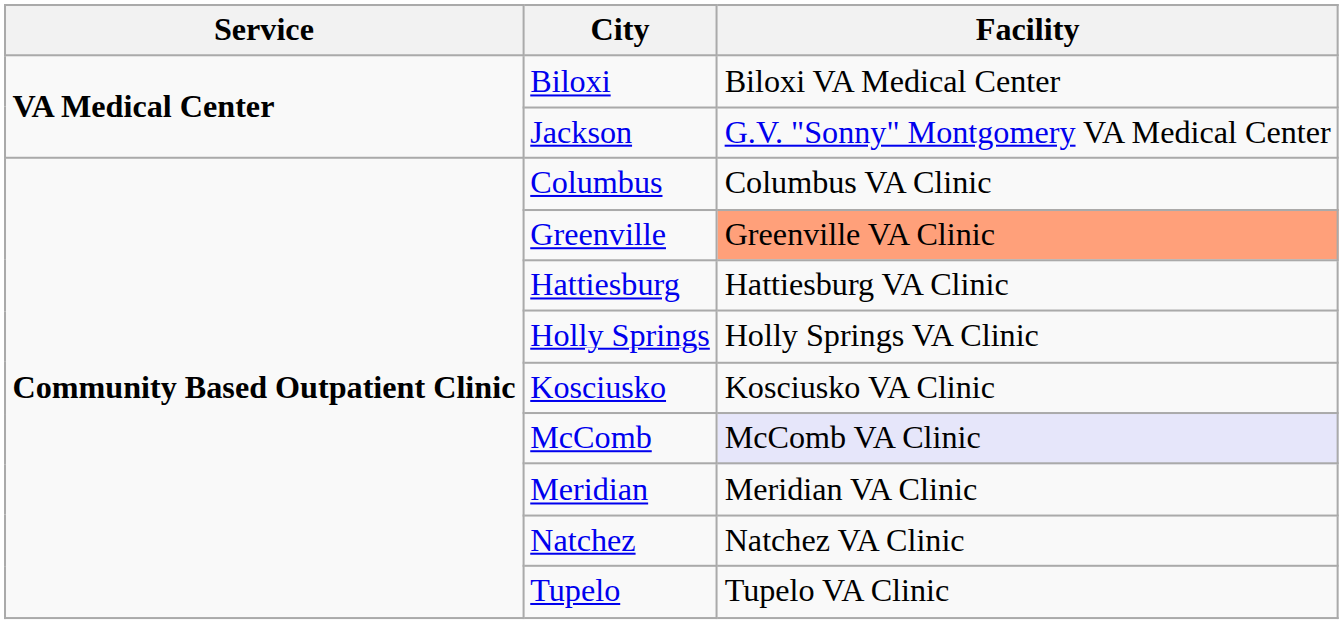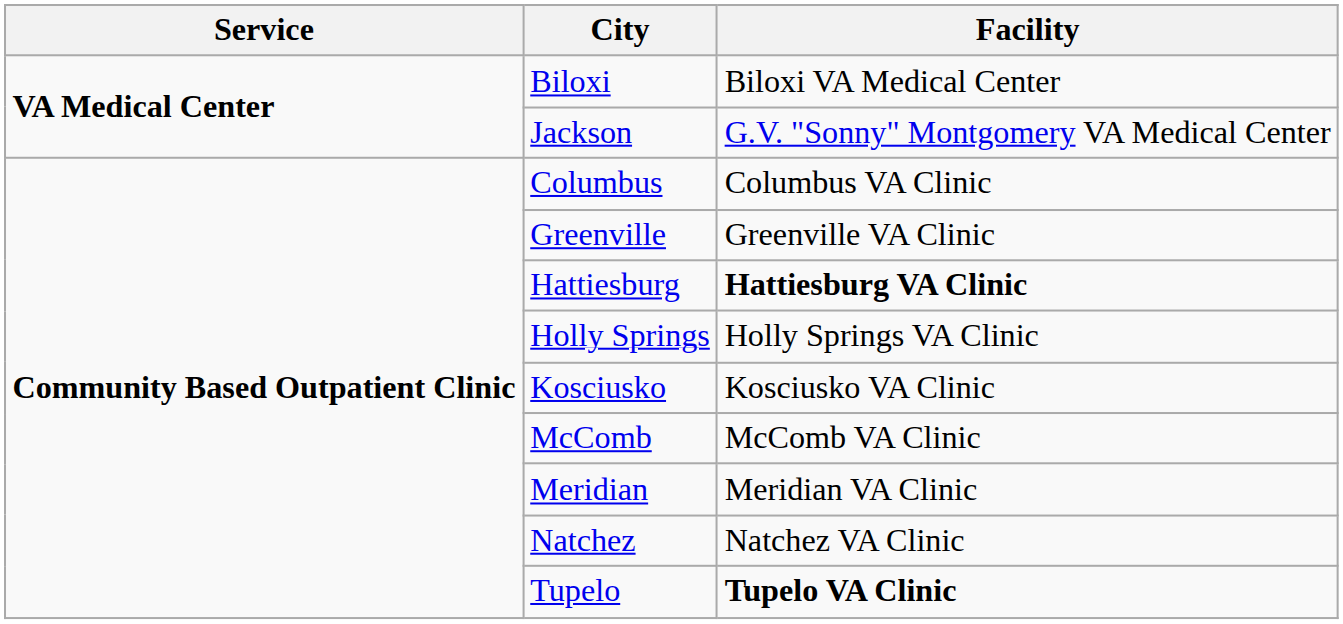(860, 234) lightsalmon background -> (860, 234) no background
(867, 285) normal -> (876, 285) bold
(853, 438) lavender background -> (853, 438) no background
(837, 591) normal -> (841, 591) bold
